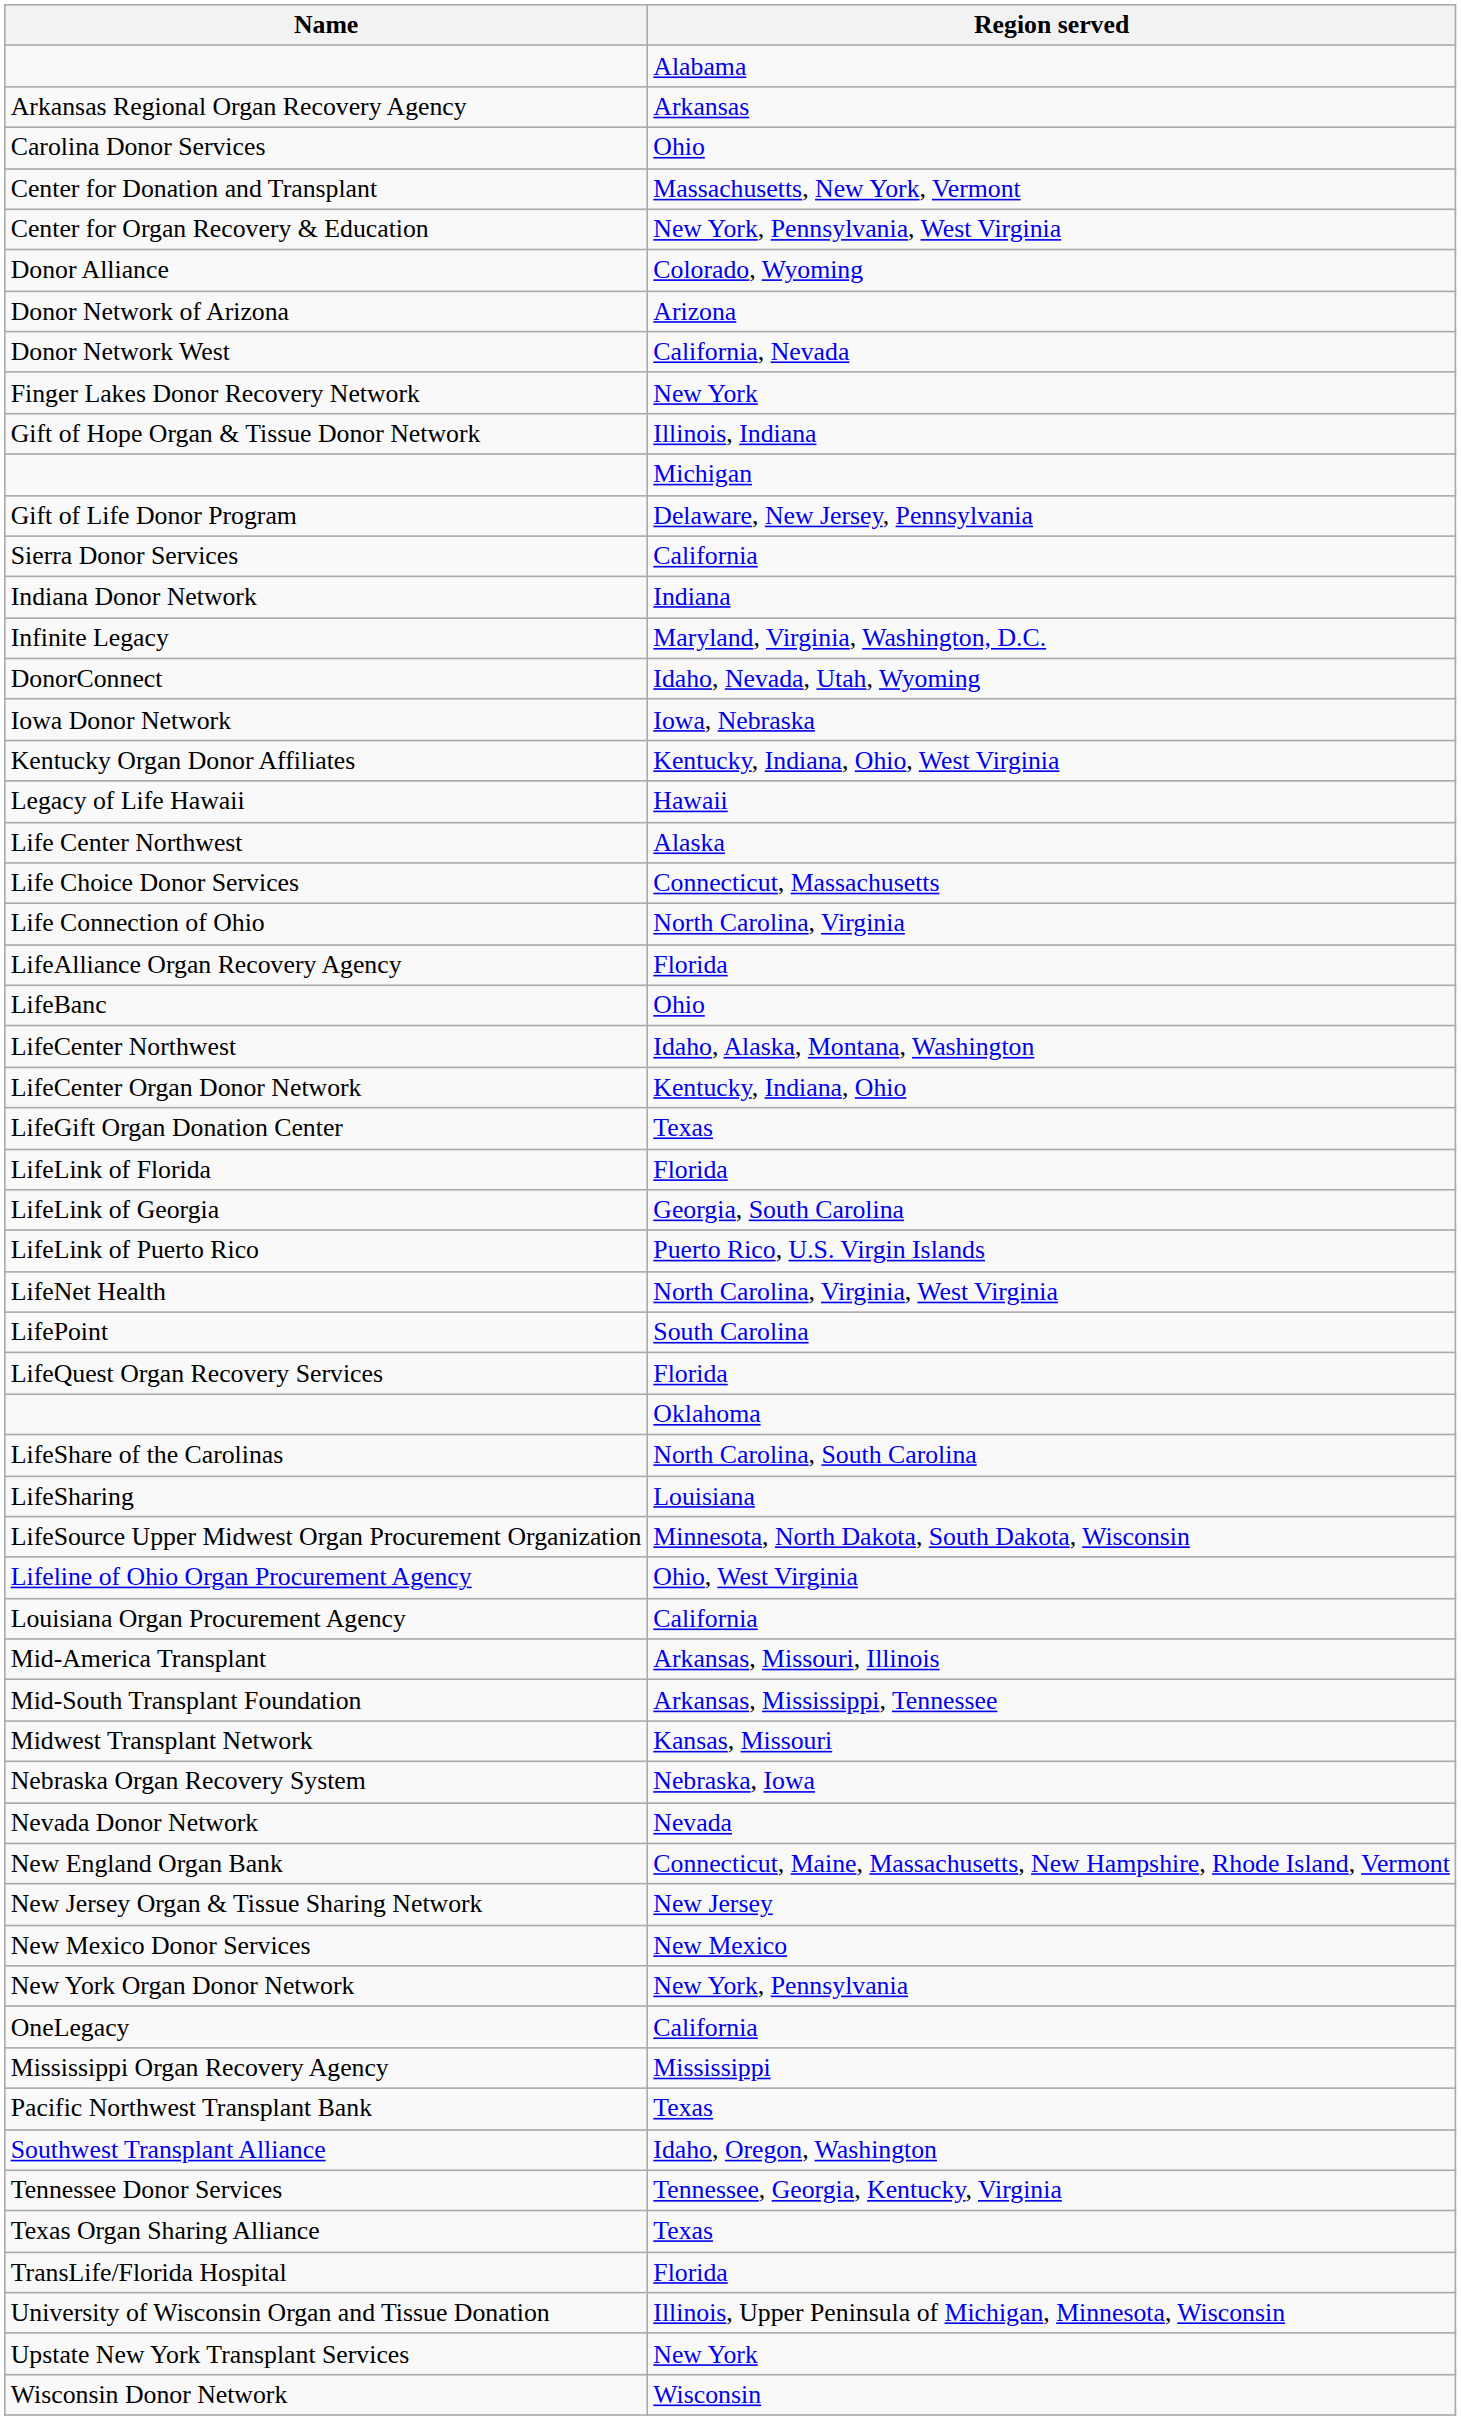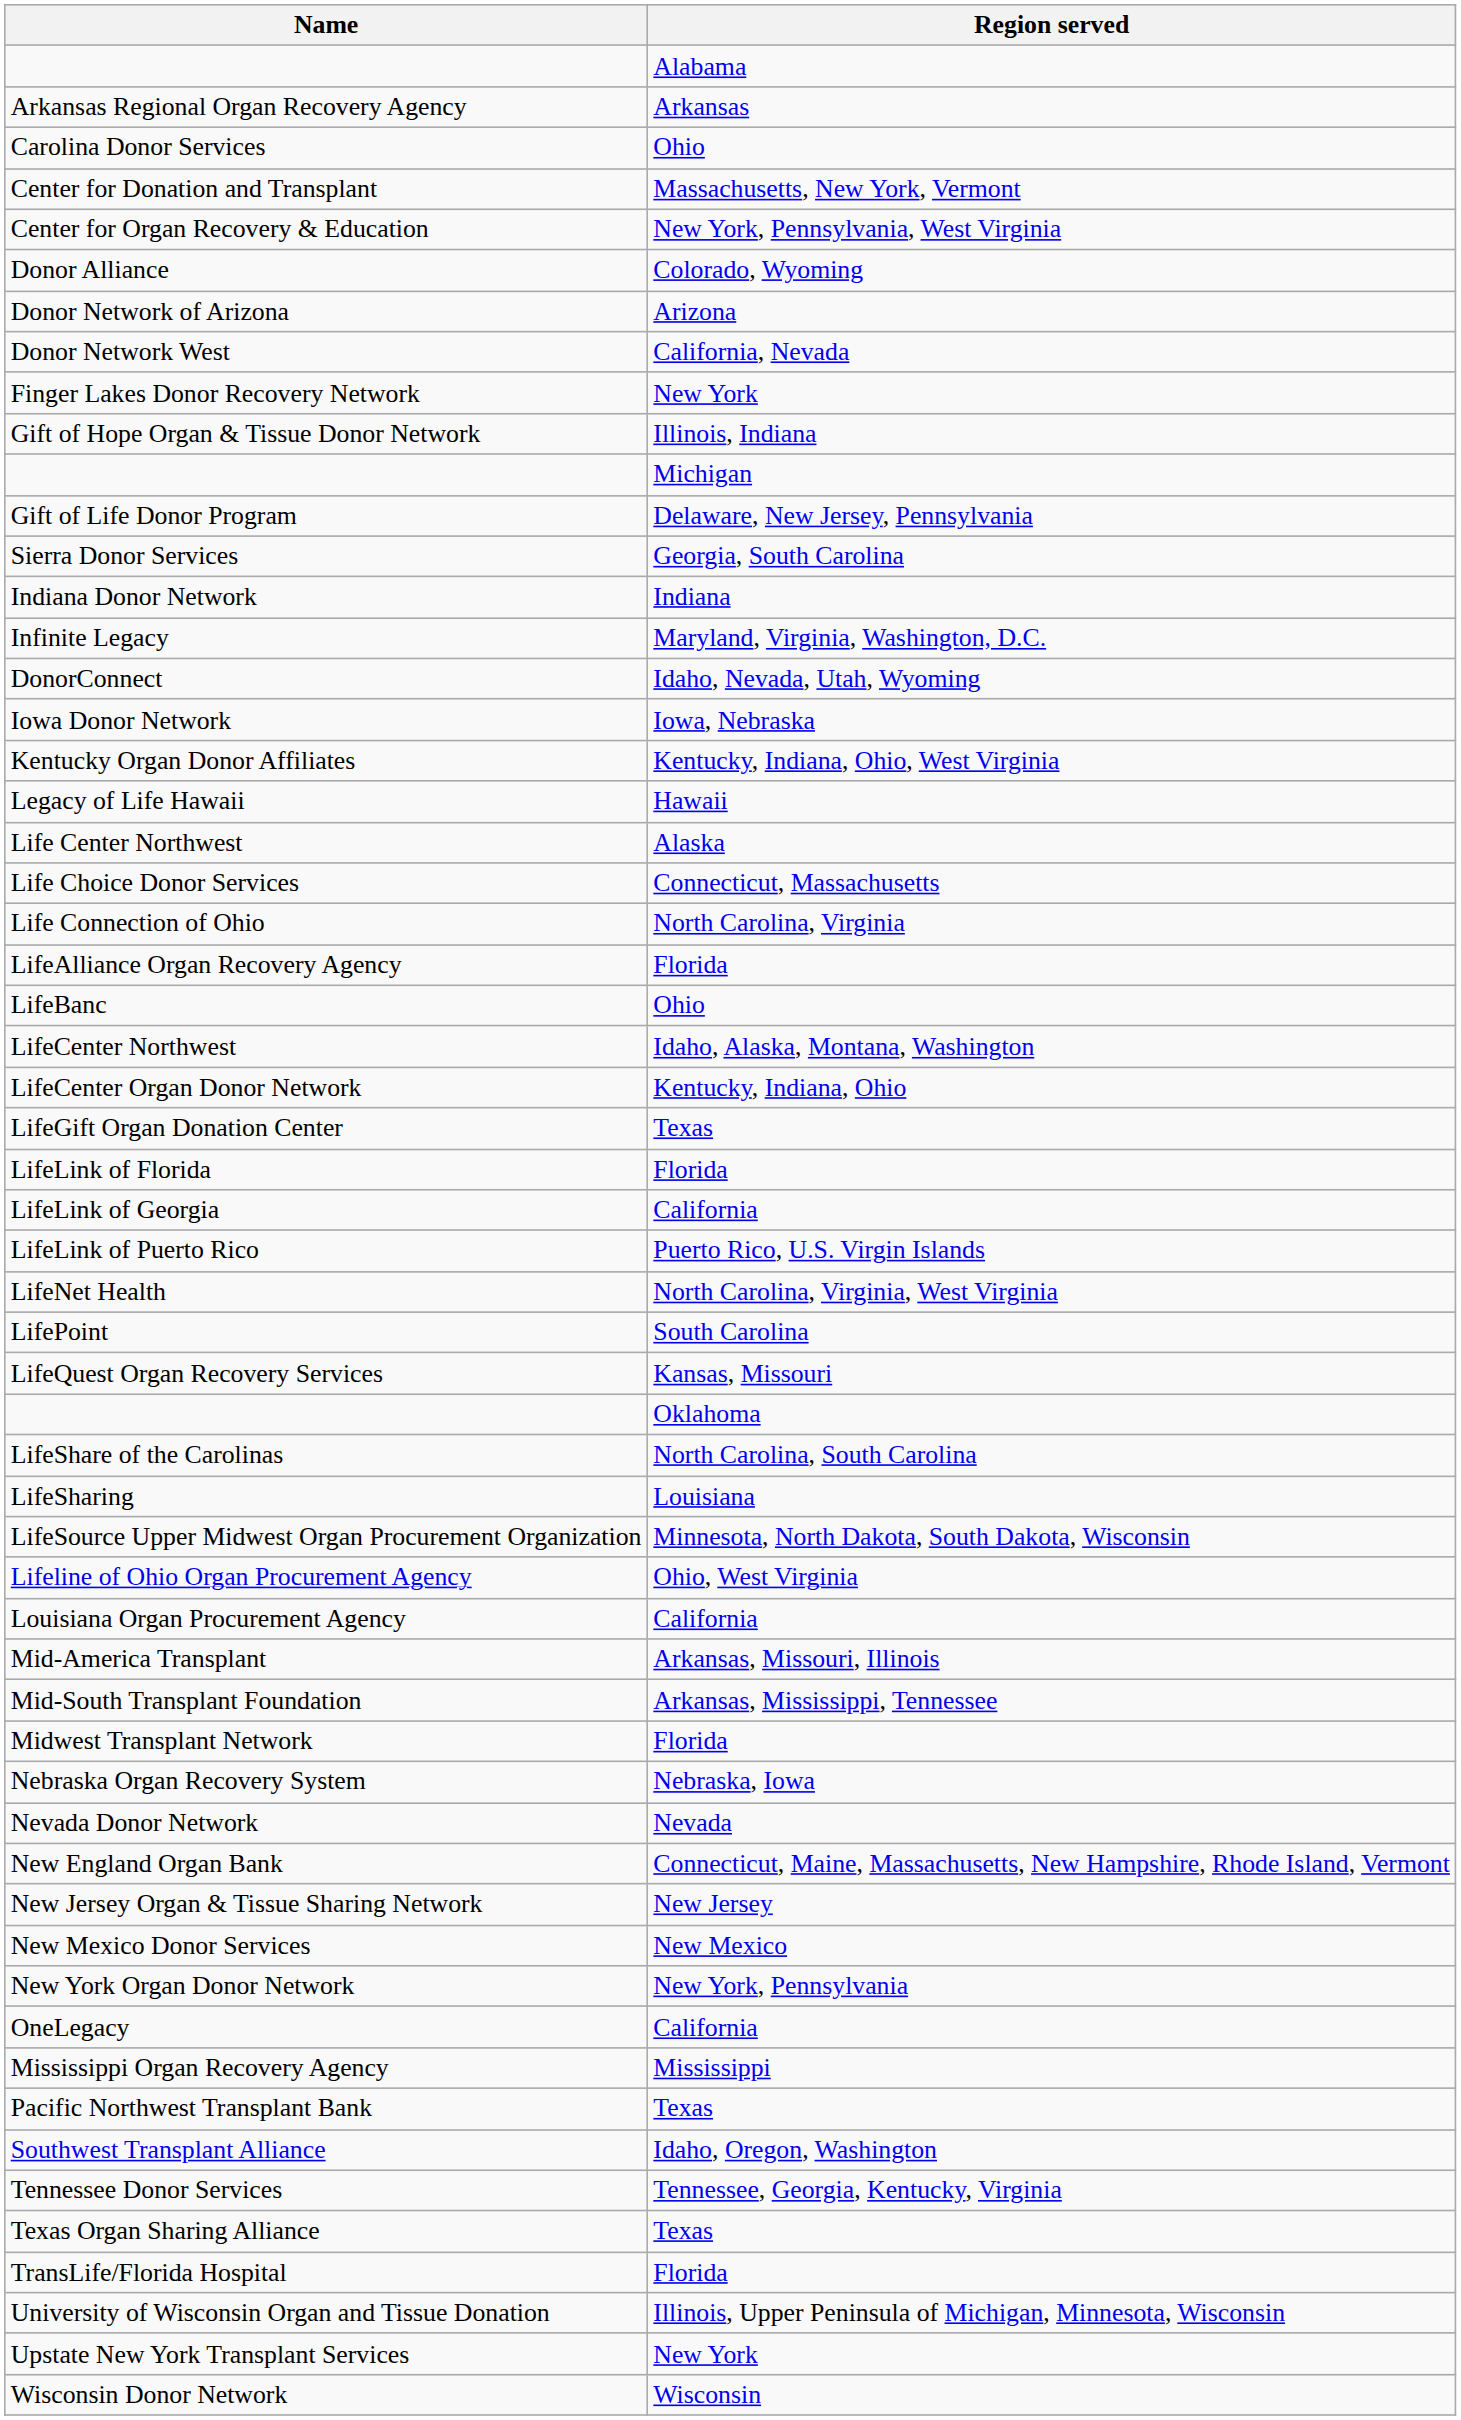(706, 556) California -> (779, 556) Georgia, South Carolina
(779, 1209) Georgia, South Carolina -> (706, 1209) California
(691, 1373) Florida -> (743, 1373) Kansas, Missouri
(743, 1740) Kansas, Missouri -> (691, 1740) Florida
